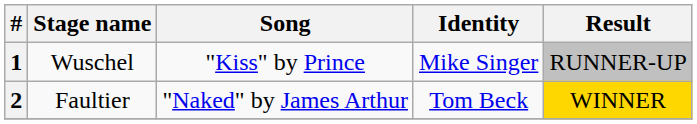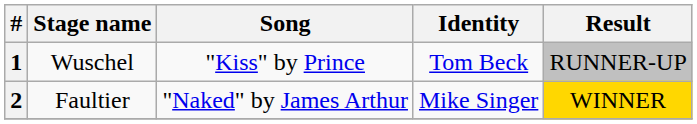(479, 61) Mike Singer -> (479, 61) Tom Beck
(479, 99) Tom Beck -> (479, 99) Mike Singer
